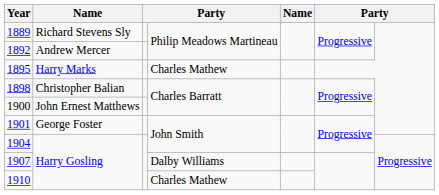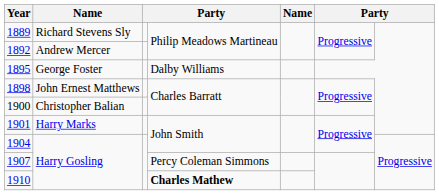(66, 69) Harry Marks -> (69, 69) George Foster
(189, 69) Charles Mathew -> (187, 69) Dalby Williams
(80, 87) Christopher Balian -> (88, 87) John Ernest Matthews
(88, 106) John Ernest Matthews -> (80, 106) Christopher Balian
(69, 124) George Foster -> (66, 124) Harry Marks
(187, 161) Dalby Williams -> (210, 161) Percy Coleman Simmons
(189, 180) normal -> (192, 180) bold
